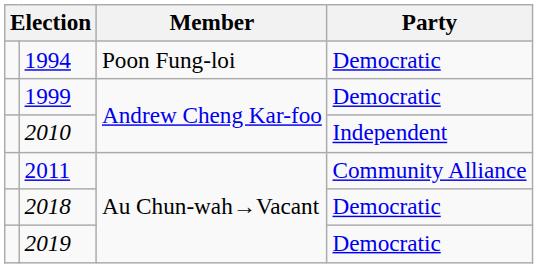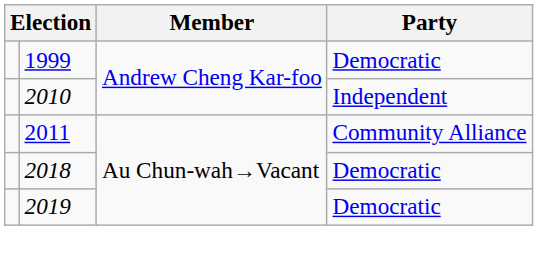- row: (48, 59)
